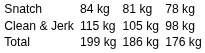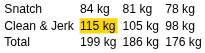(98, 25) no background -> (98, 25) gold background
